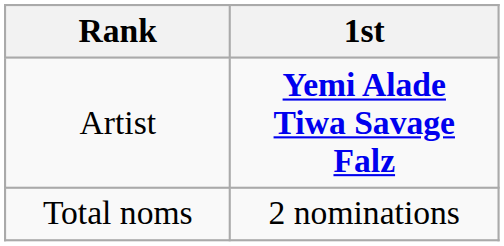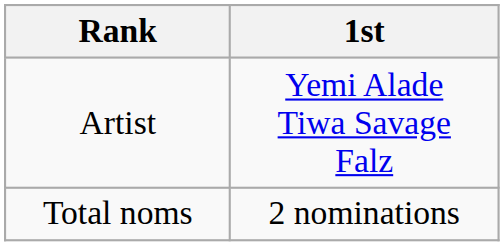(364, 122) bold -> (364, 122) normal
